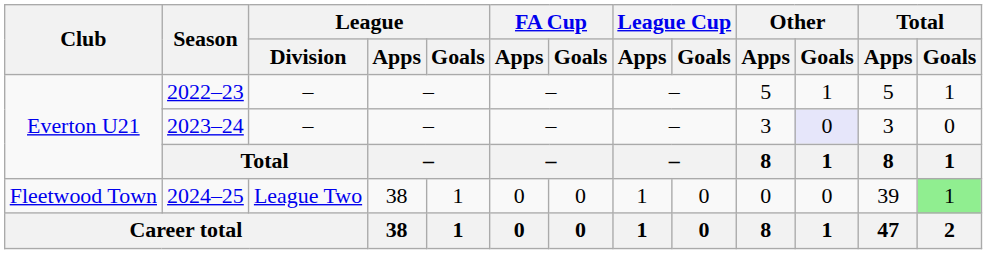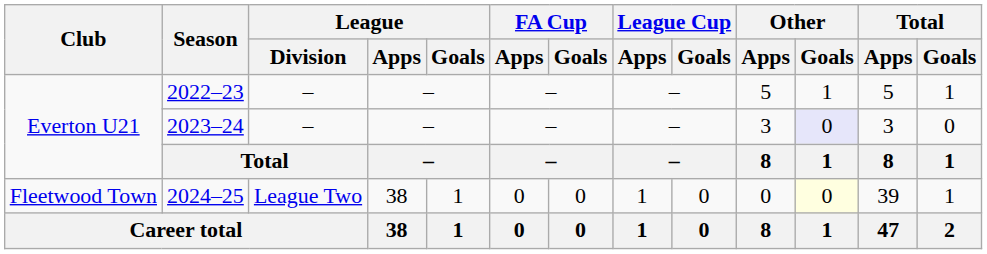(827, 195) no background -> (827, 195) lightyellow background
(950, 195) lightgreen background -> (950, 195) no background
